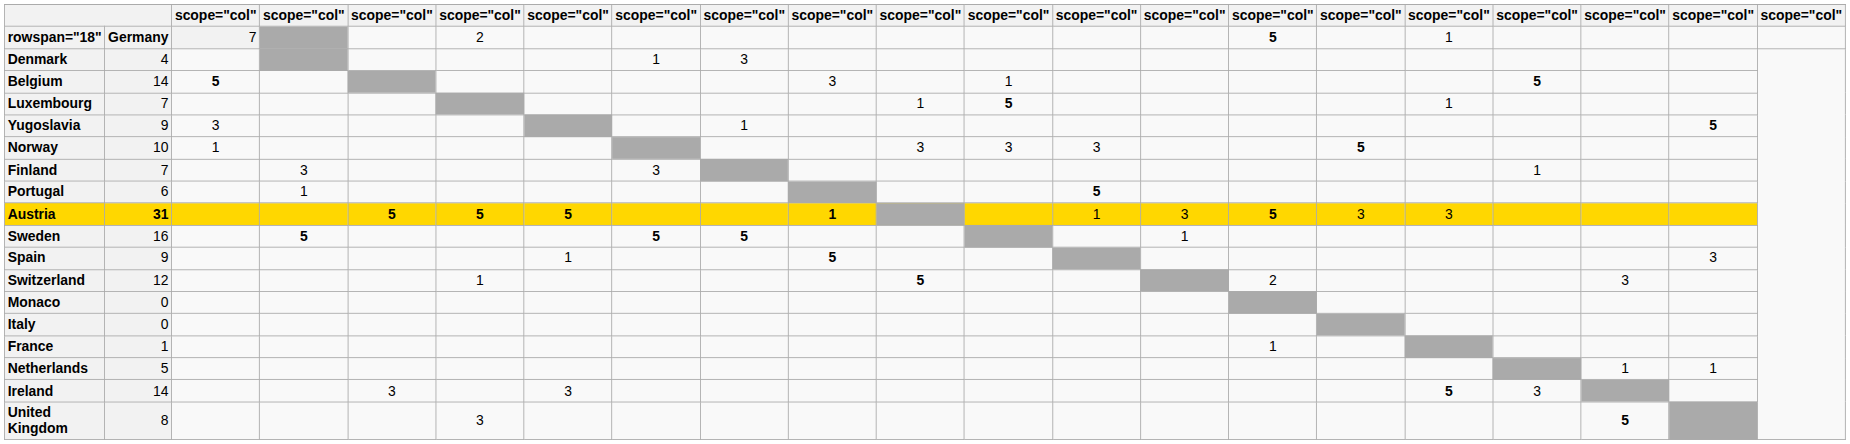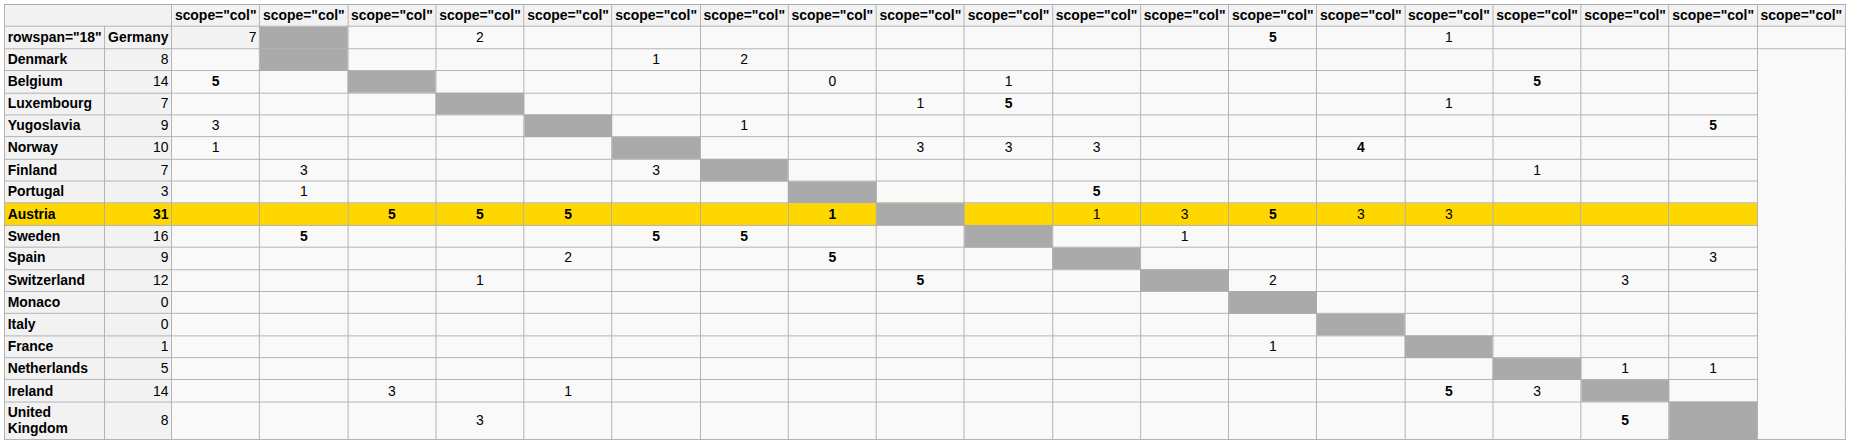(165, 59) 4 -> (165, 59) 8
(744, 59) 3 -> (744, 59) 2
(832, 81) 3 -> (832, 81) 0
(1361, 147) 5 -> (1361, 147) 4
(165, 192) 6 -> (165, 192) 3
(568, 258) 1 -> (568, 258) 2
(568, 390) 3 -> (568, 390) 1
